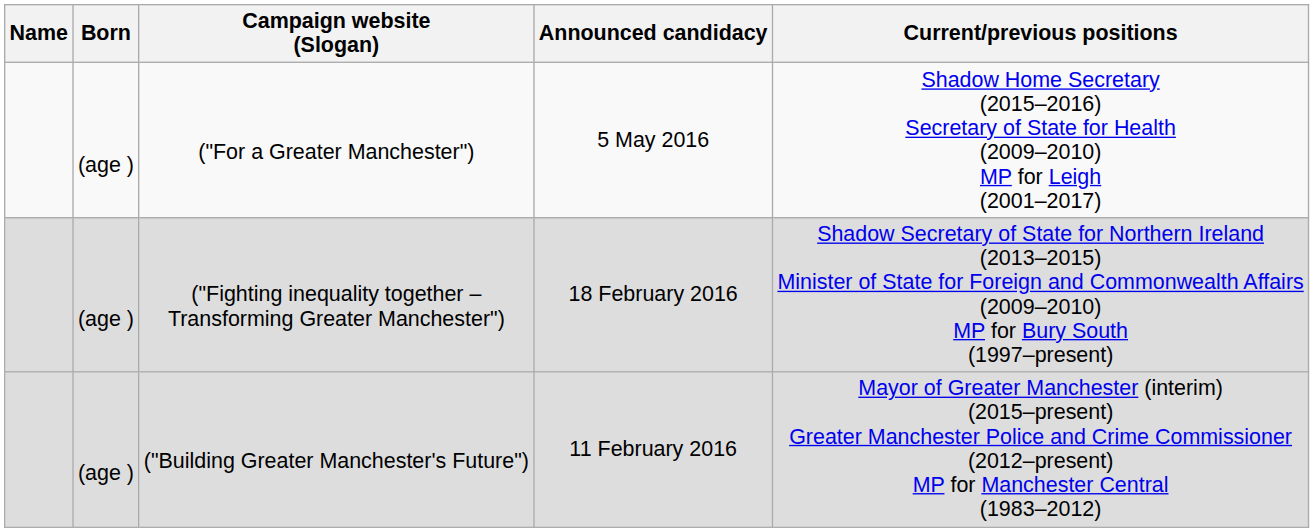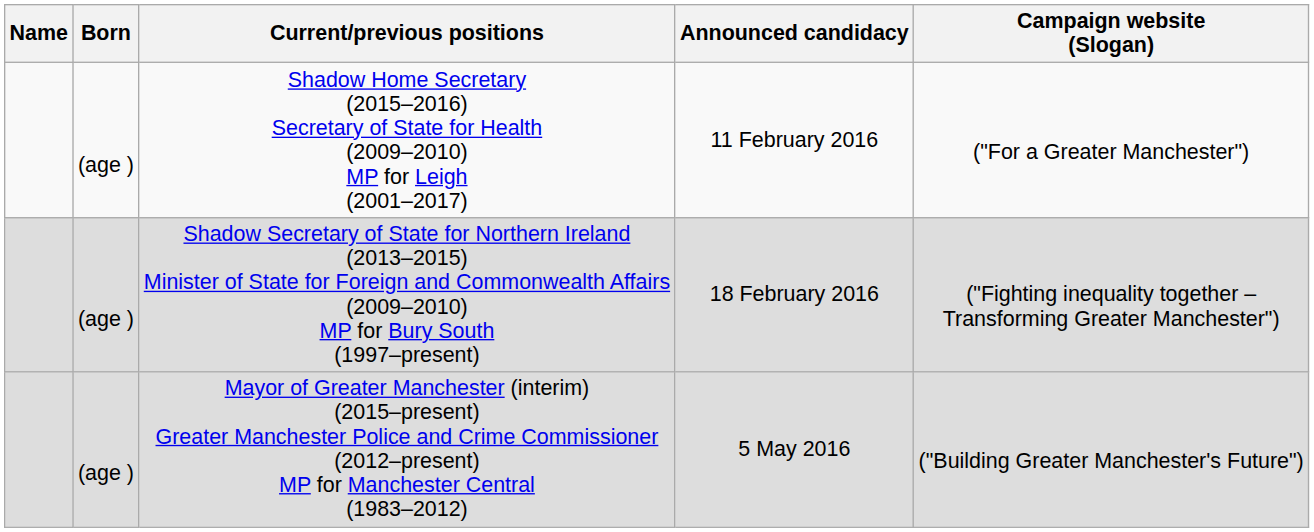columns swapped: (1041, 33) <-> (336, 33)
(653, 139) 5 May 2016 -> (794, 139) 11 February 2016
(653, 449) 11 February 2016 -> (794, 449) 5 May 2016
